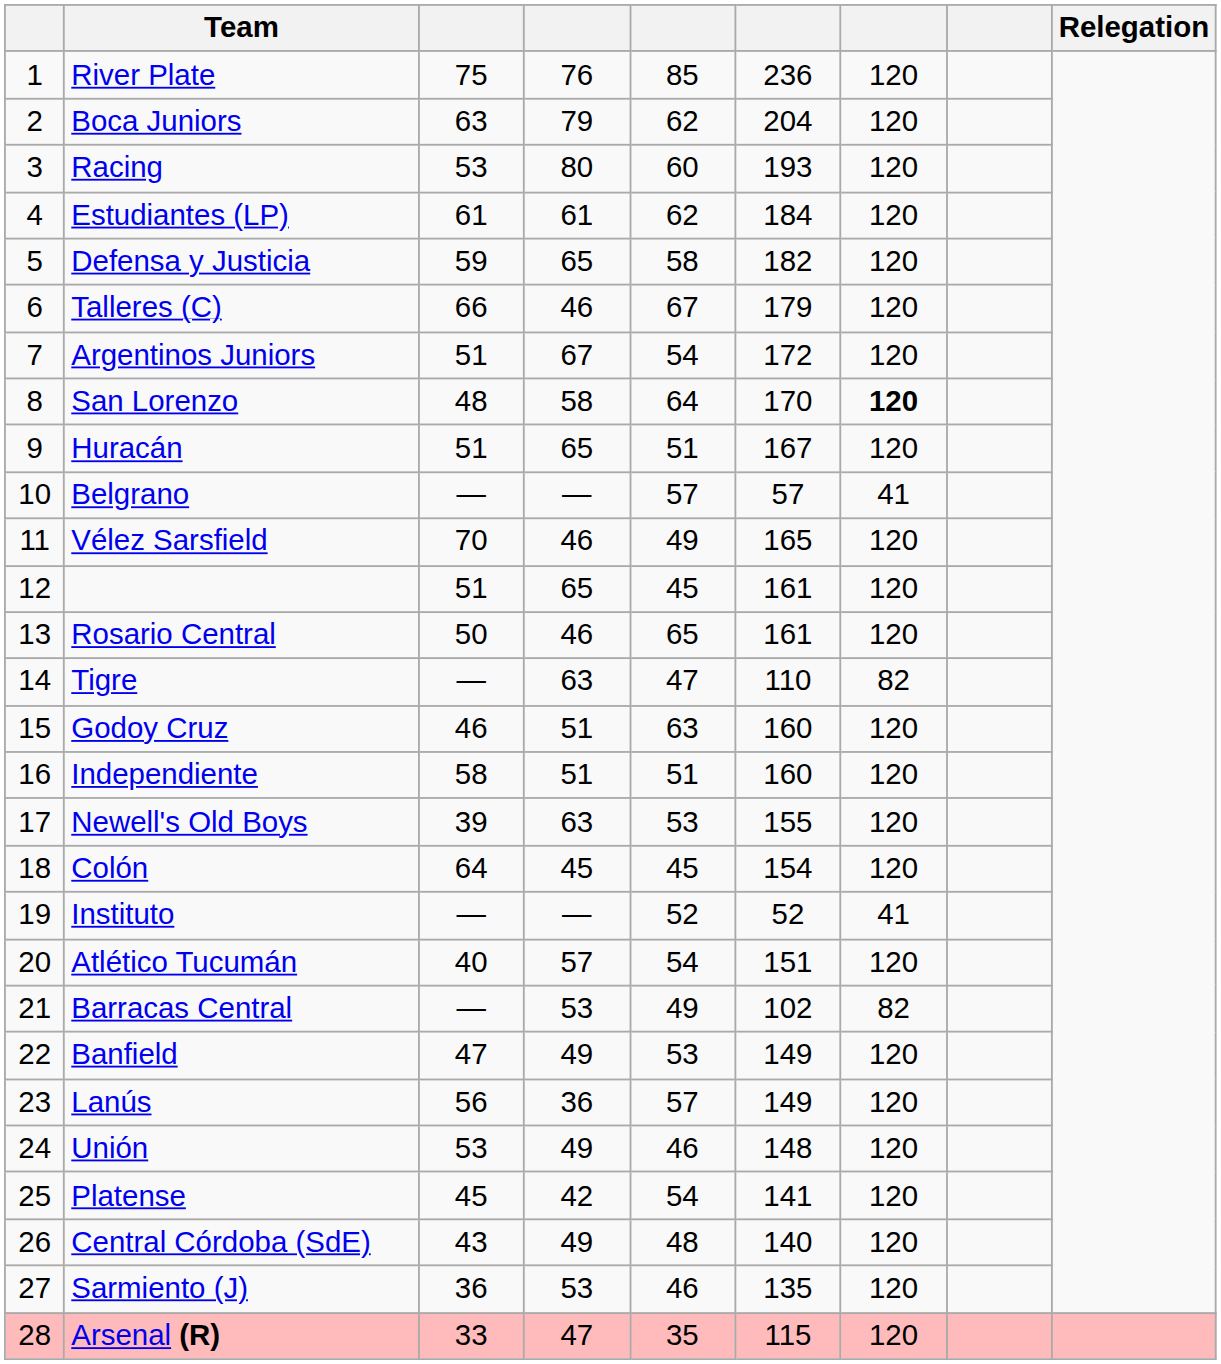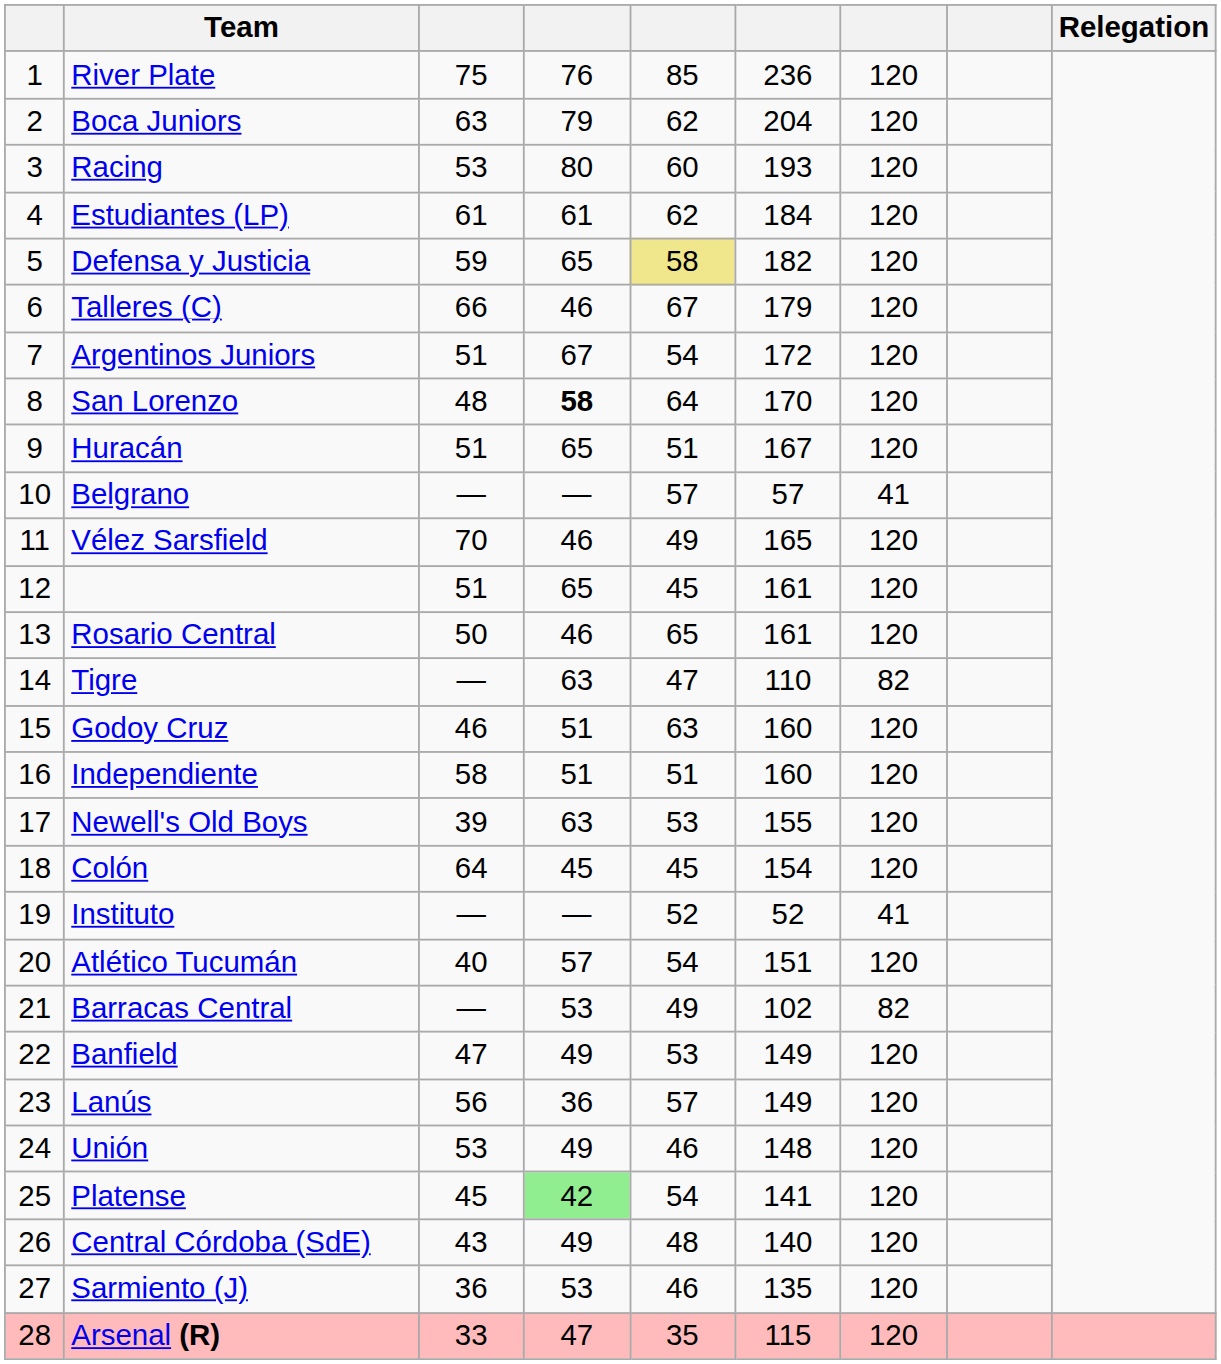(682, 261) no background -> (682, 261) khaki background
(577, 401) normal -> (577, 401) bold
(894, 401) bold -> (894, 401) normal
(577, 1195) no background -> (577, 1195) lightgreen background
